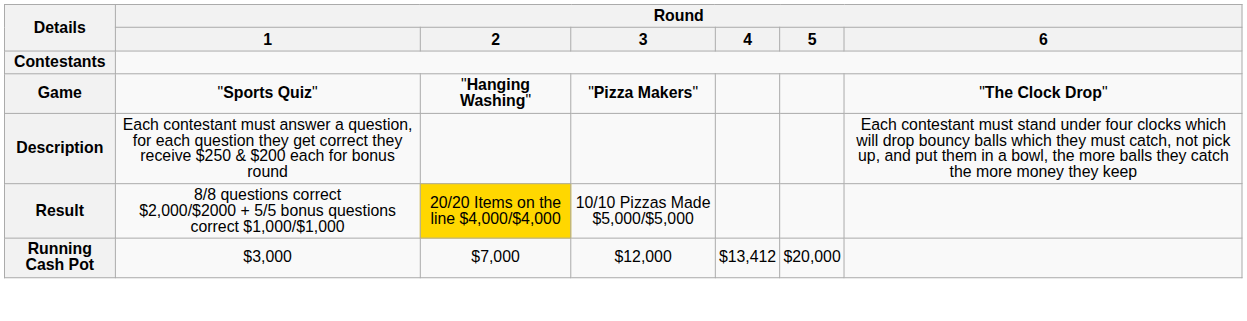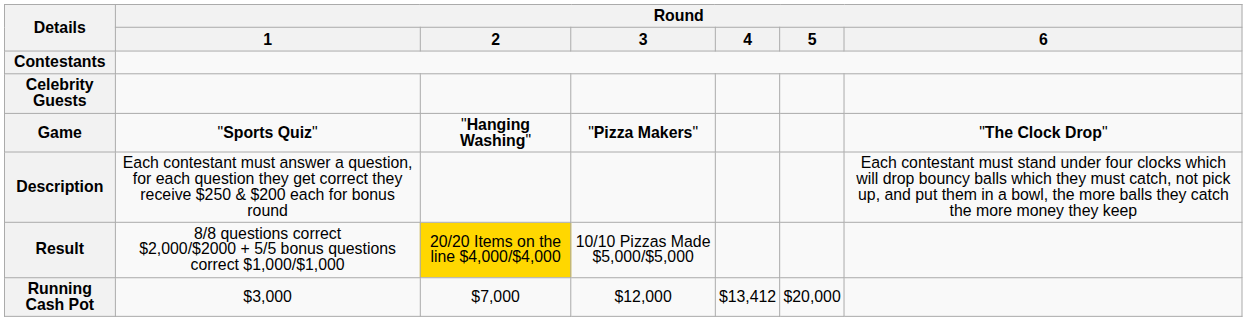+ row: (60, 93)
